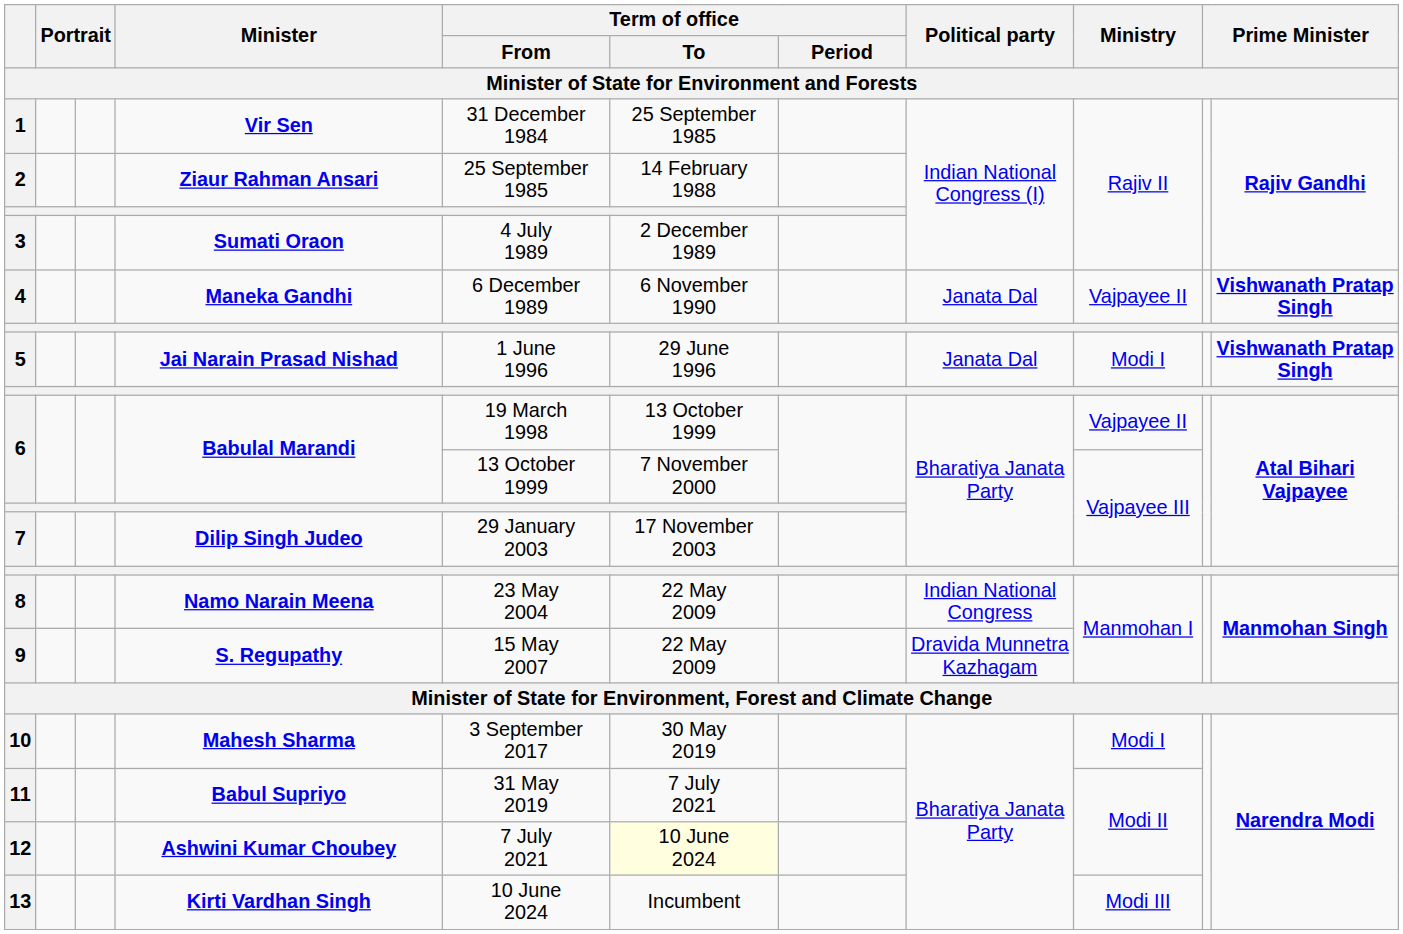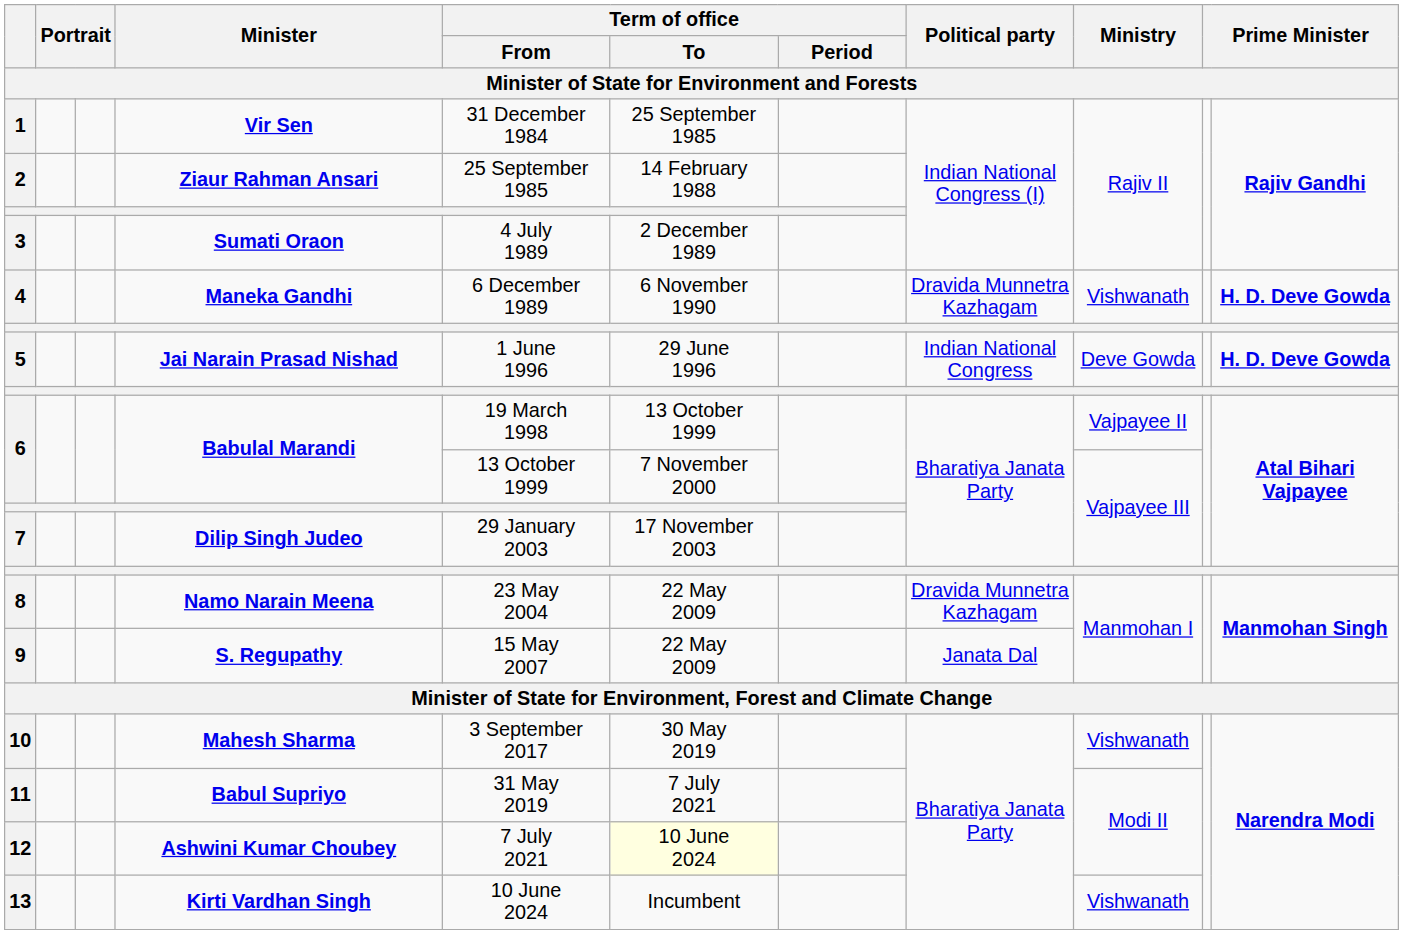(990, 296) Janata Dal -> (990, 296) Dravida Munnetra Kazhagam
(1138, 296) Vajpayee II -> (1138, 296) Vishwanath
(1305, 296) Vishwanath Pratap Singh -> (1305, 296) H. D. Deve Gowda
(990, 359) Janata Dal -> (990, 359) Indian National Congress
(1138, 359) Modi I -> (1138, 359) Deve Gowda
(1305, 359) Vishwanath Pratap Singh -> (1305, 359) H. D. Deve Gowda
(990, 601) Indian National Congress -> (990, 601) Dravida Munnetra Kazhagam
(990, 655) Dravida Munnetra Kazhagam -> (990, 655) Janata Dal
(1138, 740) Modi I -> (1138, 740) Vishwanath
(1138, 902) Modi III -> (1138, 902) Vishwanath
